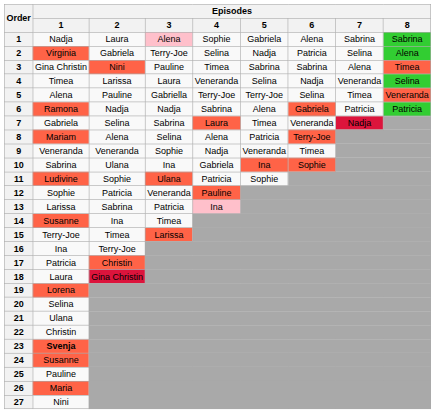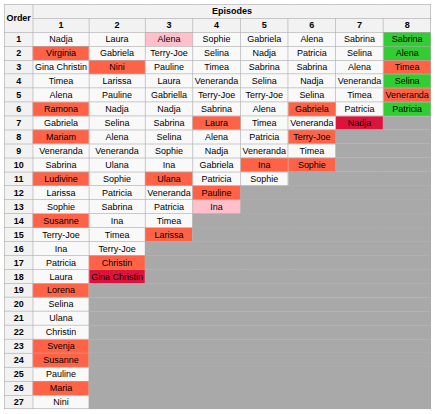(61, 192) Sophie -> (61, 192) Larissa
(61, 206) Larissa -> (61, 206) Sophie
(61, 346) bold -> (61, 346) normal
